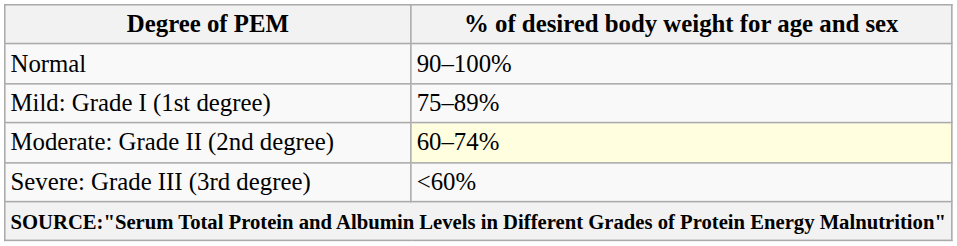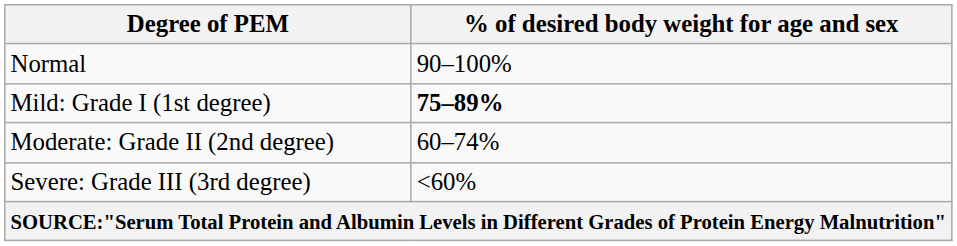(458, 102) normal -> (460, 102) bold
(458, 142) lightyellow background -> (458, 142) no background
